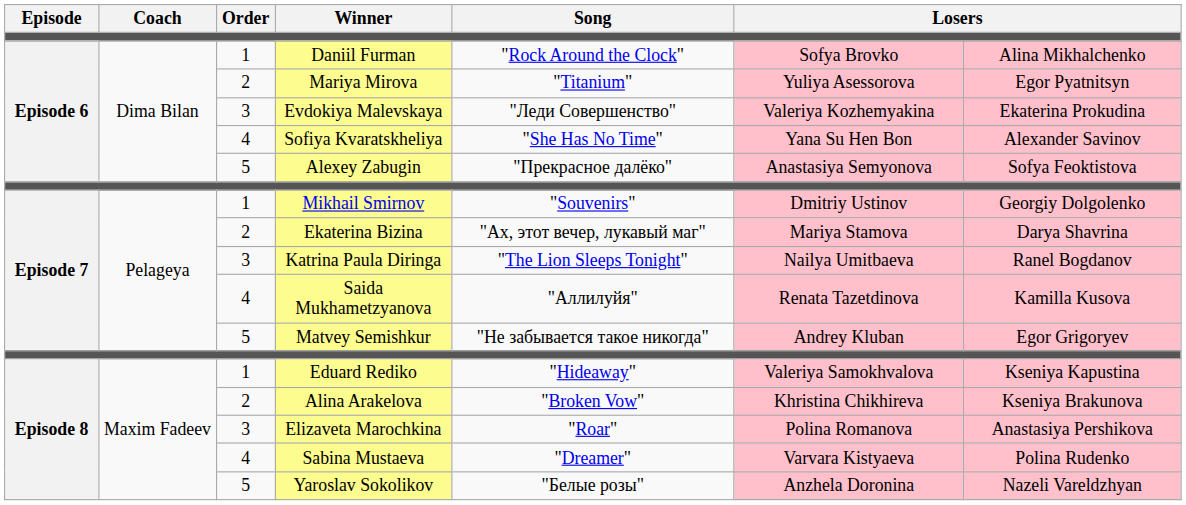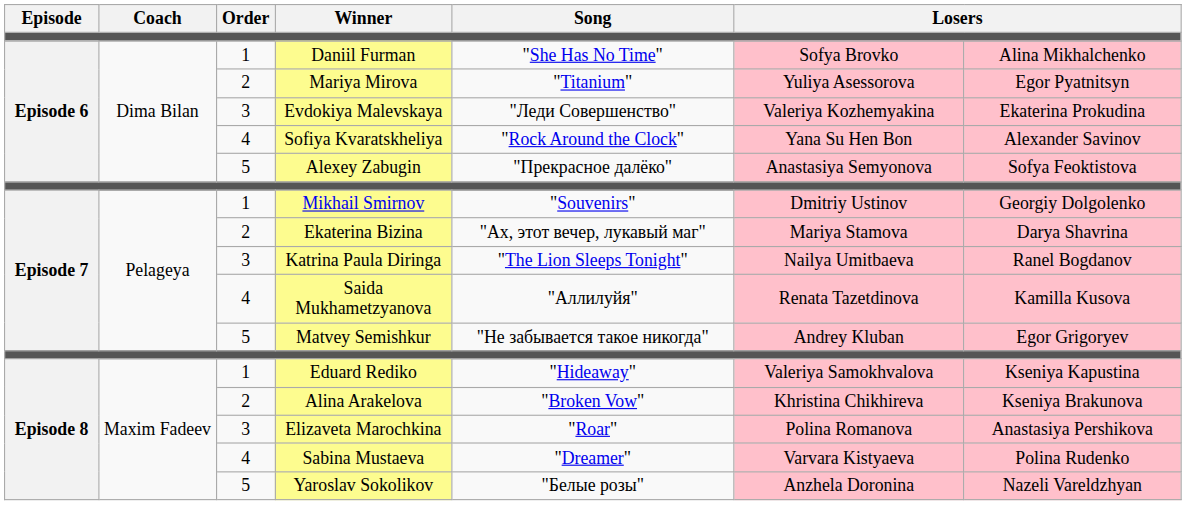(593, 54) "Rock Around the Clock" -> (593, 54) "She Has No Time"
(593, 139) "She Has No Time" -> (593, 139) "Rock Around the Clock"
